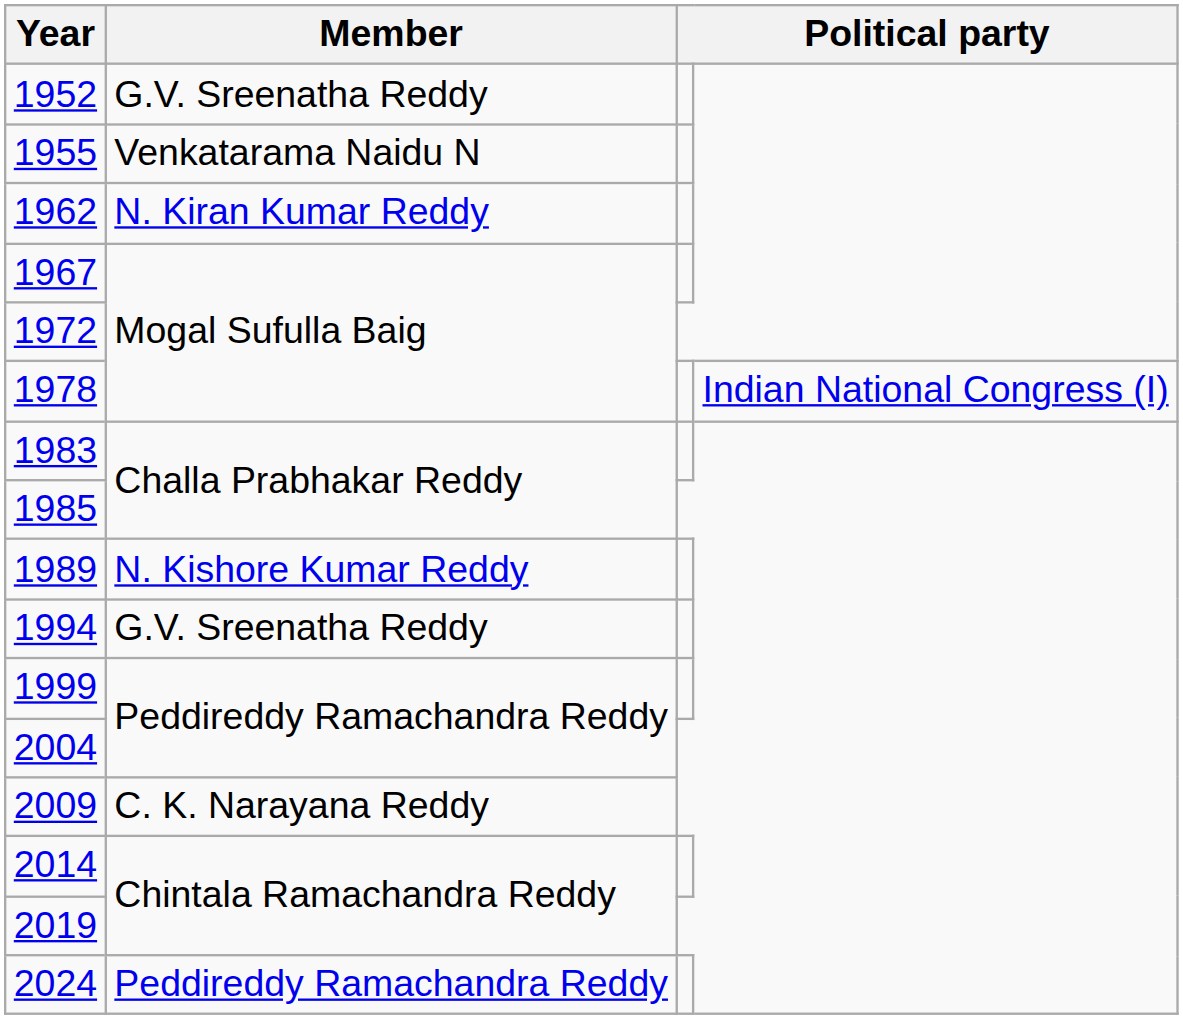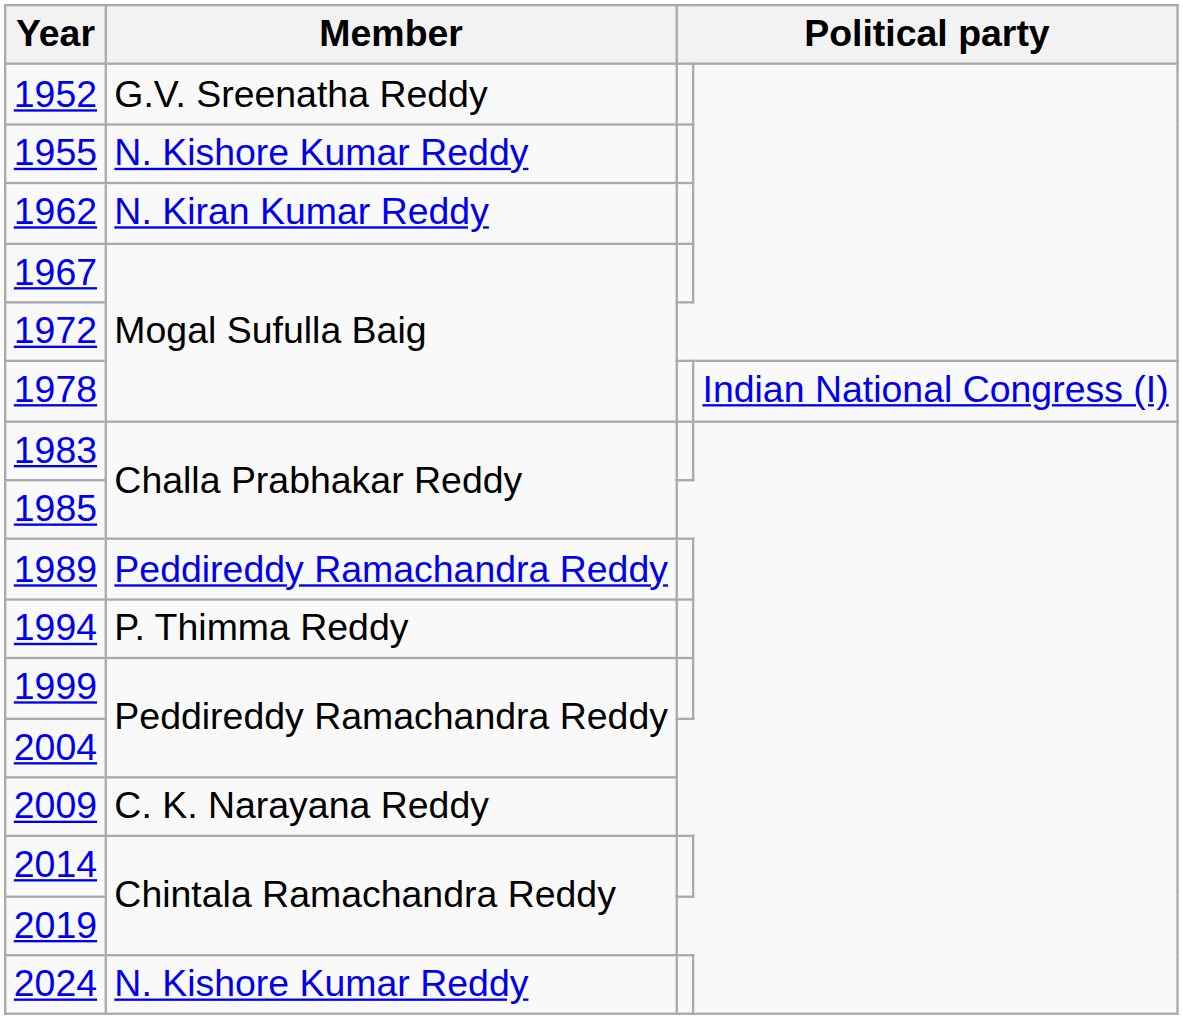(297, 152) Venkatarama Naidu N -> (321, 152) N. Kishore Kumar Reddy
(321, 568) N. Kishore Kumar Reddy -> (391, 568) Peddireddy Ramachandra Reddy
(301, 627) G.V. Sreenatha Reddy -> (261, 627) P. Thimma Reddy
(391, 984) Peddireddy Ramachandra Reddy -> (321, 984) N. Kishore Kumar Reddy
